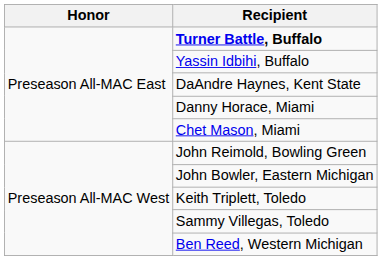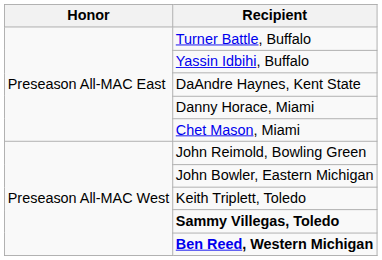(249, 38) bold -> (243, 38) normal
(252, 221) normal -> (258, 221) bold
(269, 244) normal -> (274, 244) bold
